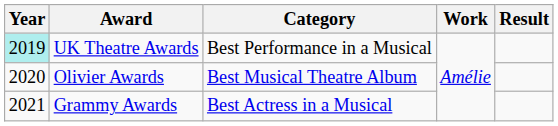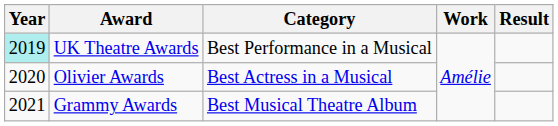(312, 76) Best Musical Theatre Album -> (300, 76) Best Actress in a Musical
(300, 105) Best Actress in a Musical -> (312, 105) Best Musical Theatre Album
